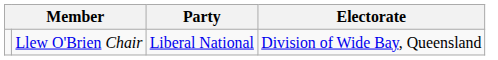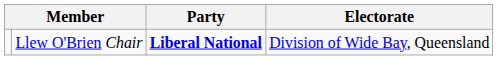(202, 42) normal -> (206, 42) bold
